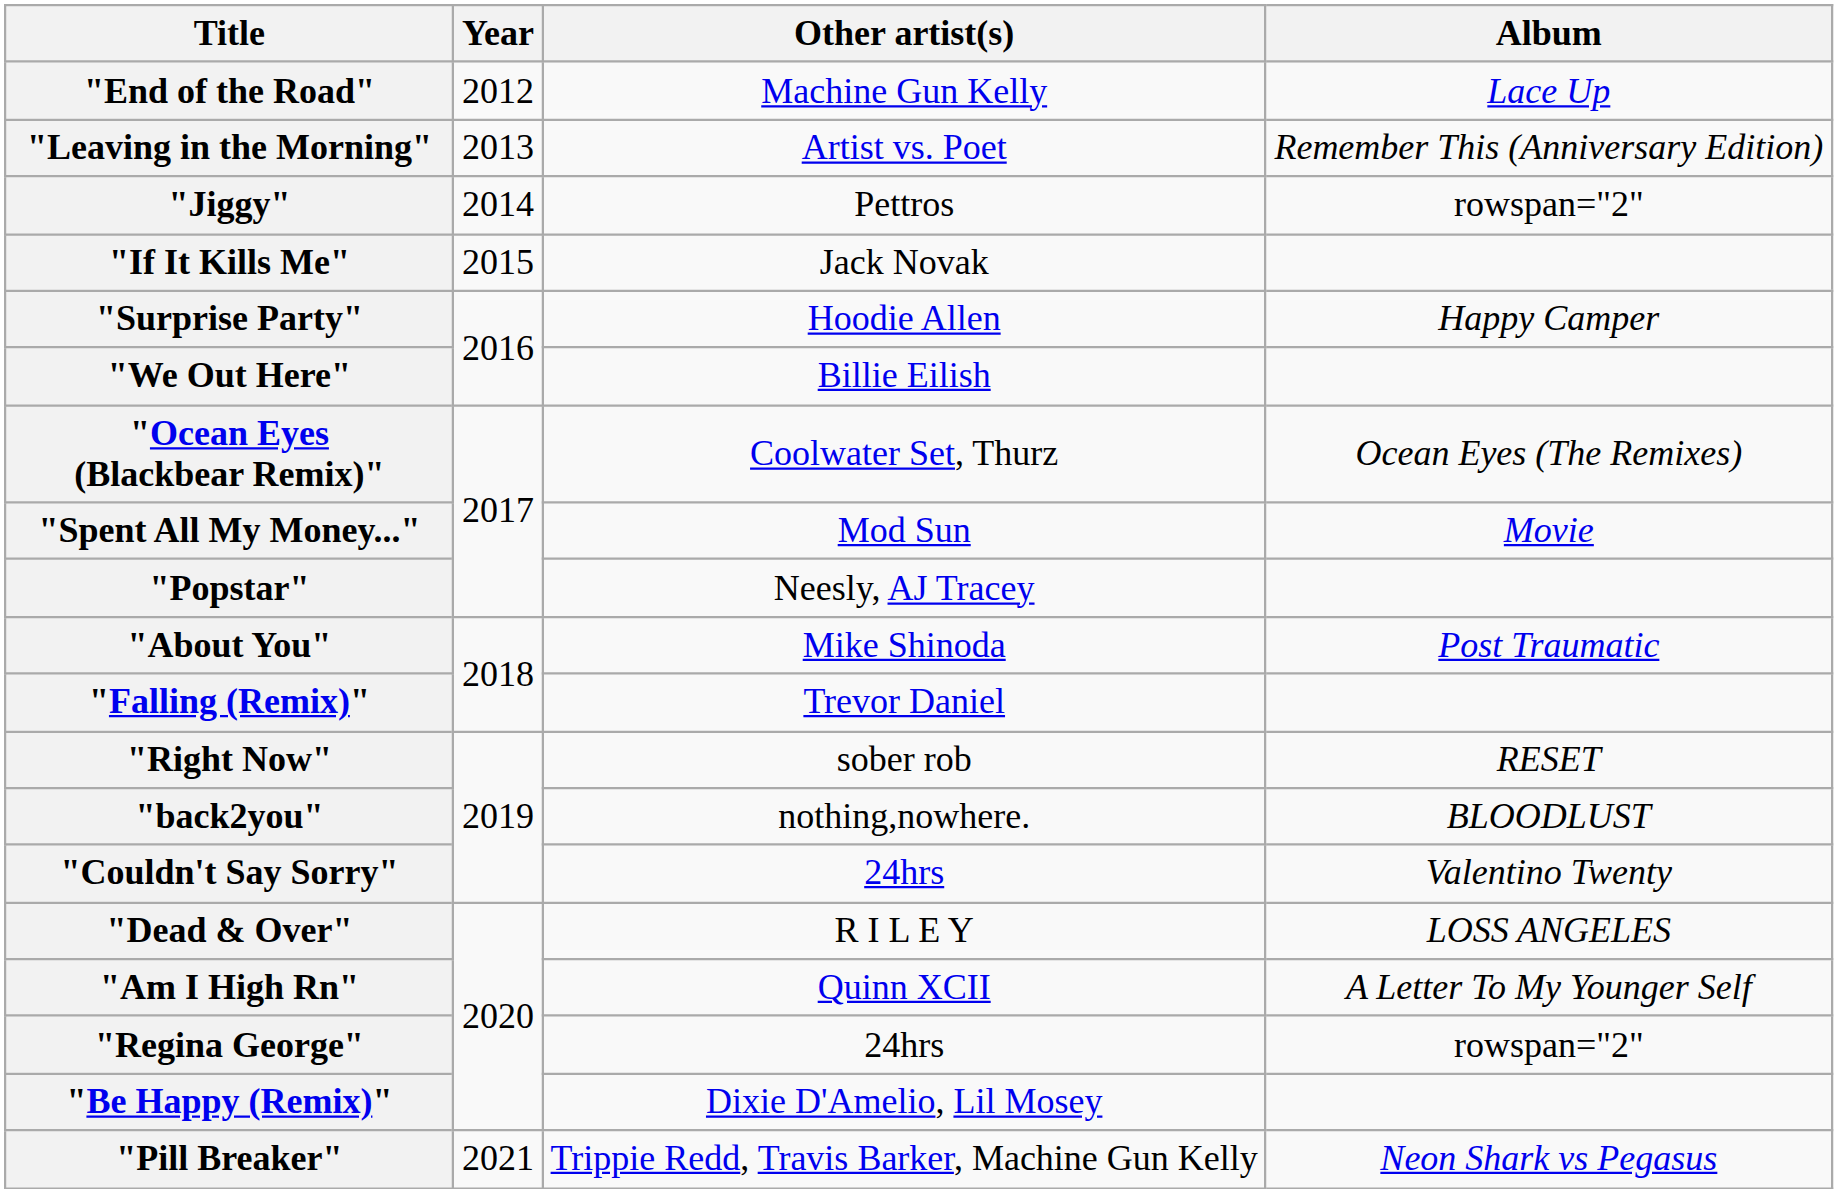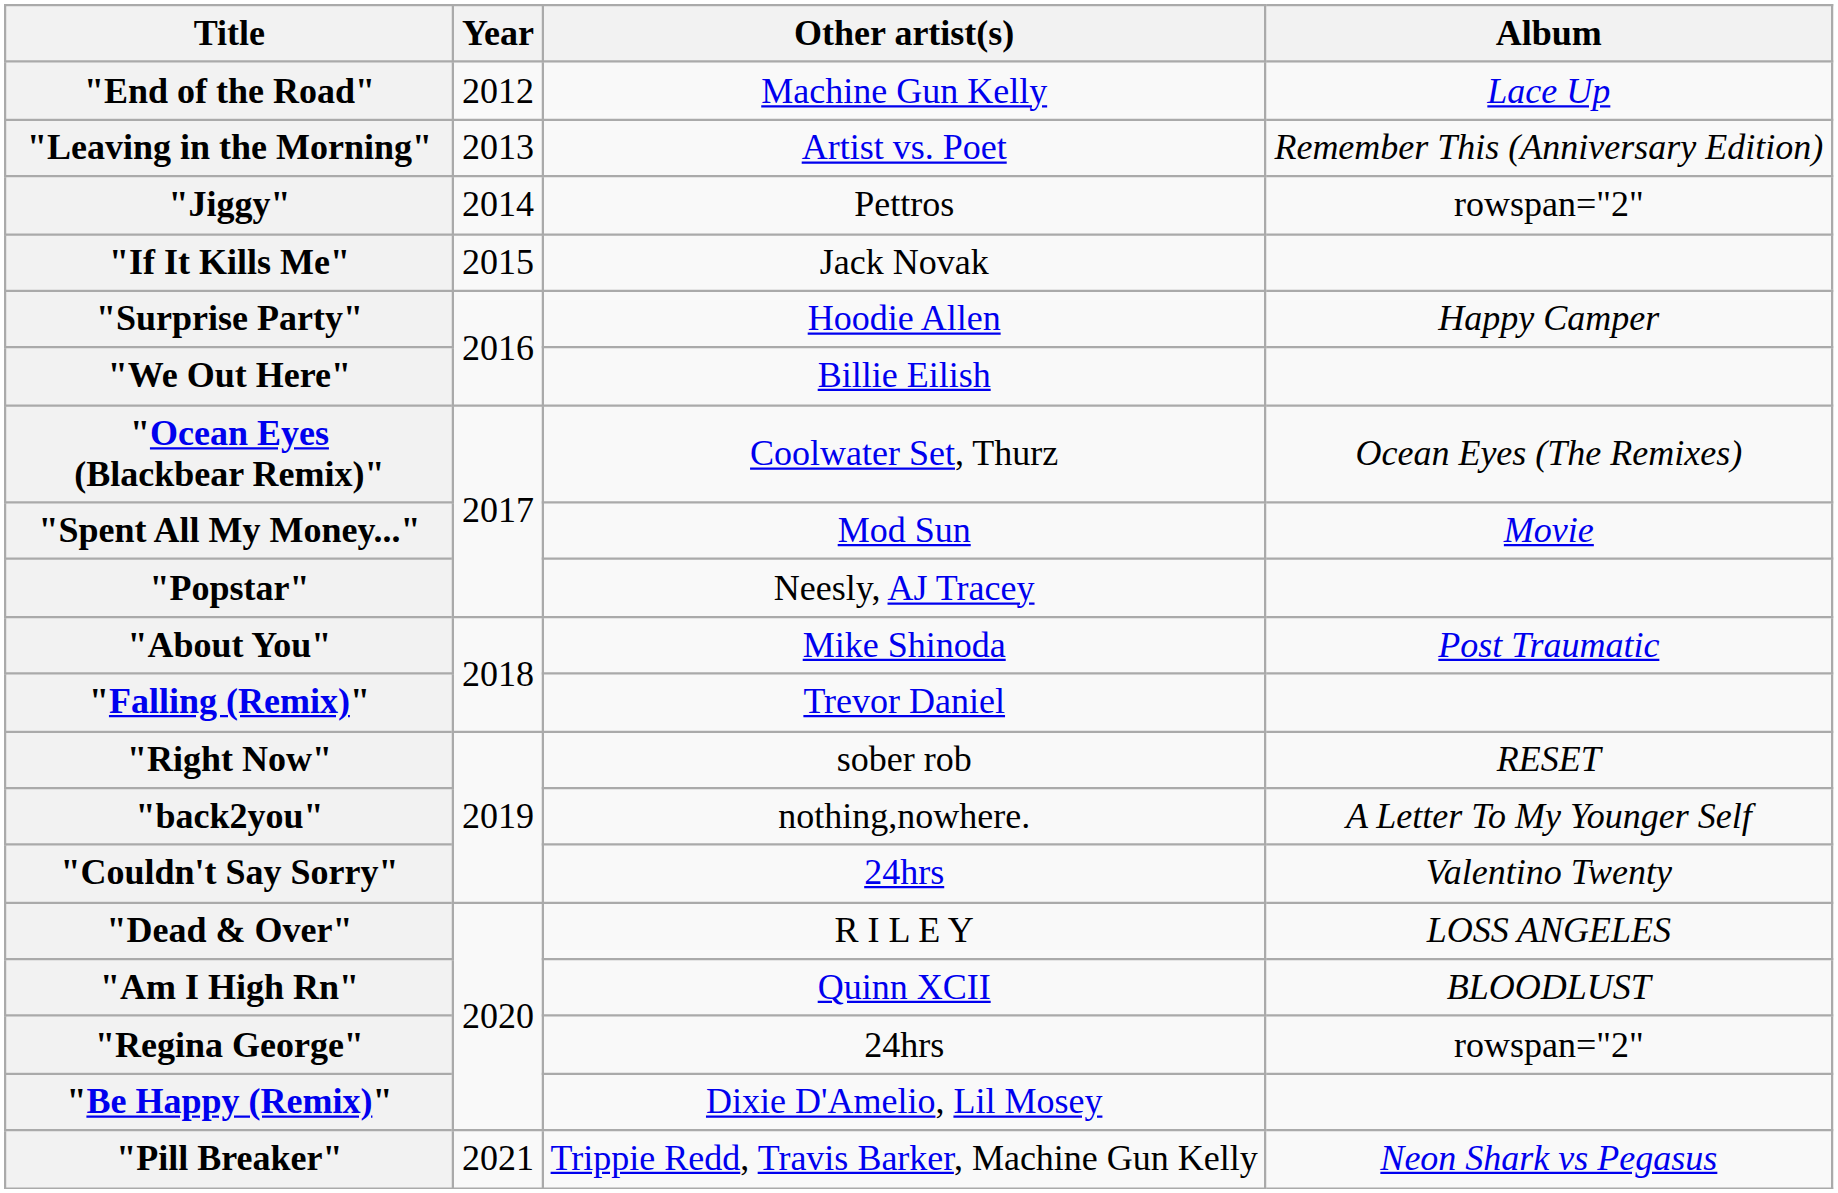(1549, 815) BLOODLUST -> (1549, 815) A Letter To My Younger Self
(1549, 987) A Letter To My Younger Self -> (1549, 987) BLOODLUST
